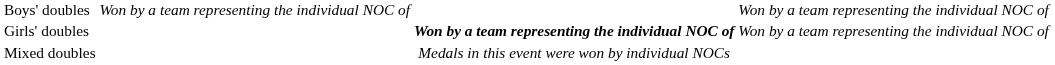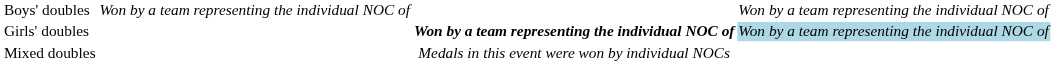(894, 31) no background -> (894, 31) lightblue background
